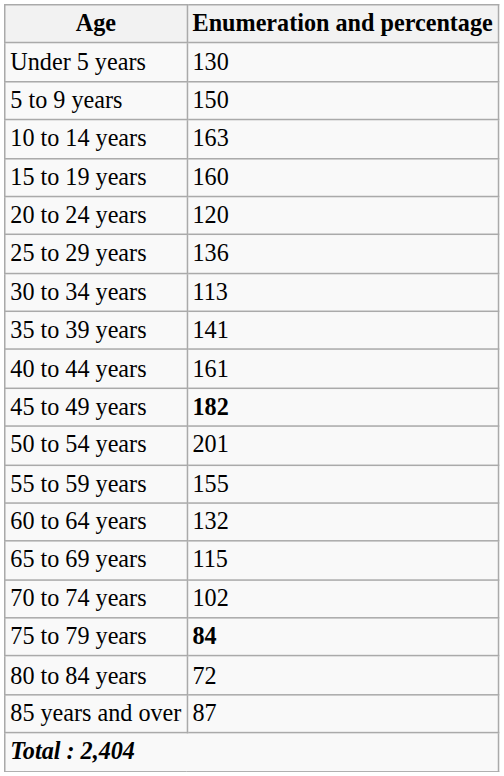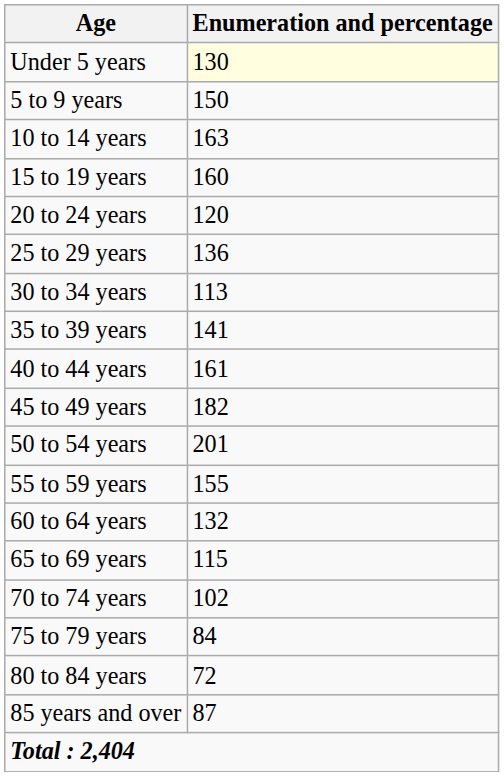(211, 61) no background -> (211, 61) lightyellow background
(211, 406) bold -> (211, 406) normal
(205, 636) bold -> (205, 636) normal
